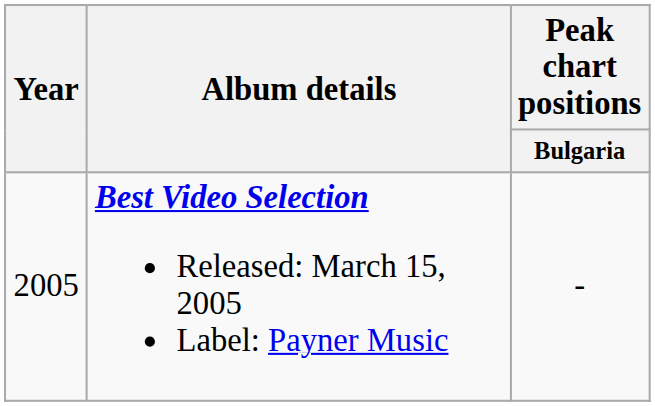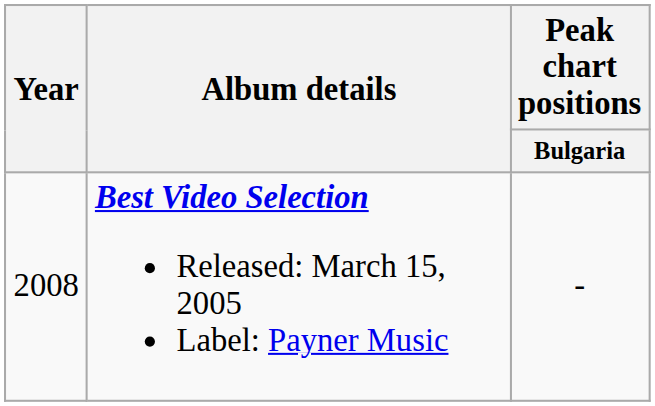(46, 285) 2005 -> (46, 285) 2008
